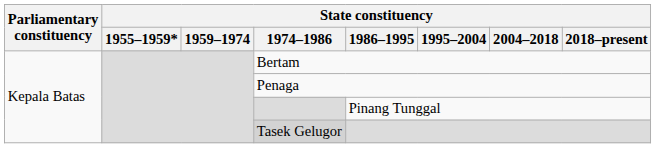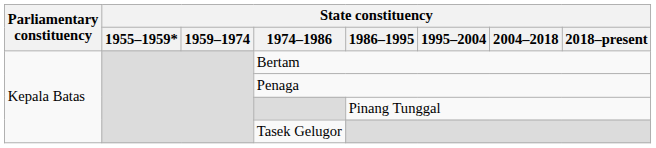(299, 131) lightgrey background -> (299, 131) no background
